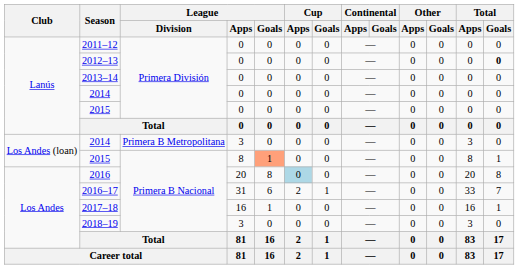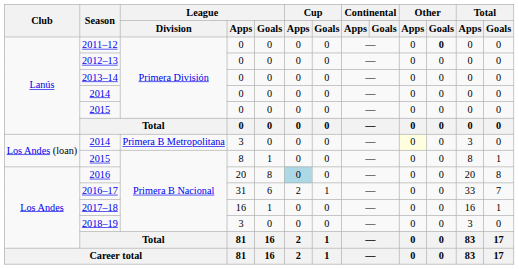(441, 45) normal -> (441, 45) bold
(499, 61) bold -> (499, 61) normal
(413, 142) no background -> (413, 142) lightyellow background
(270, 158) lightsalmon background -> (270, 158) no background
